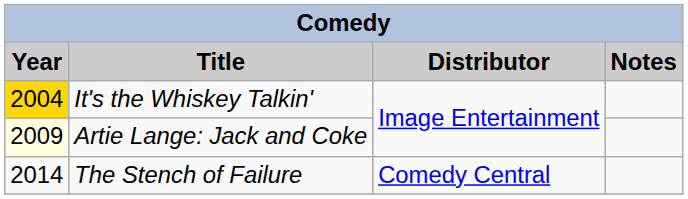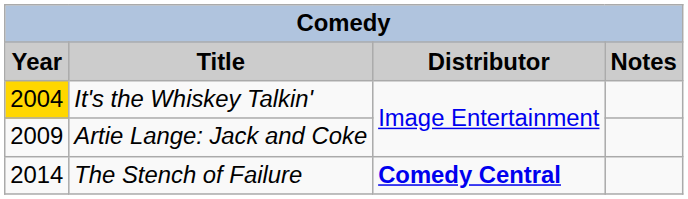(37, 136) lightyellow background -> (37, 136) no background
(464, 174) normal -> (470, 174) bold
